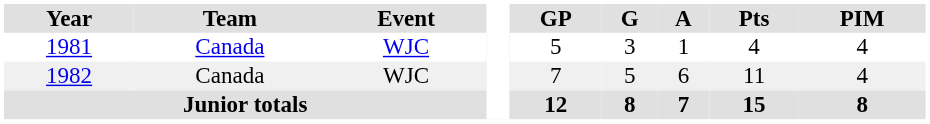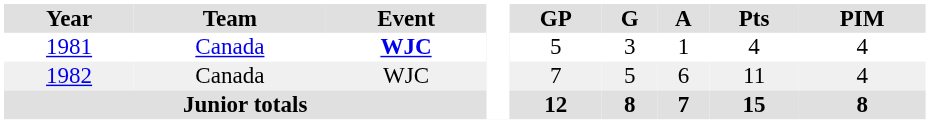(406, 46) normal -> (406, 46) bold
